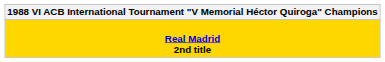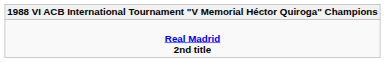(193, 44) gold background -> (193, 44) no background
